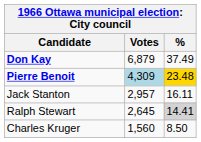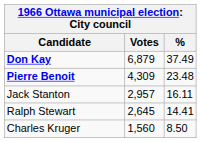(141, 77) lightblue background -> (141, 77) no background
(180, 77) gold background -> (180, 77) no background
(180, 111) lightgrey background -> (180, 111) no background
